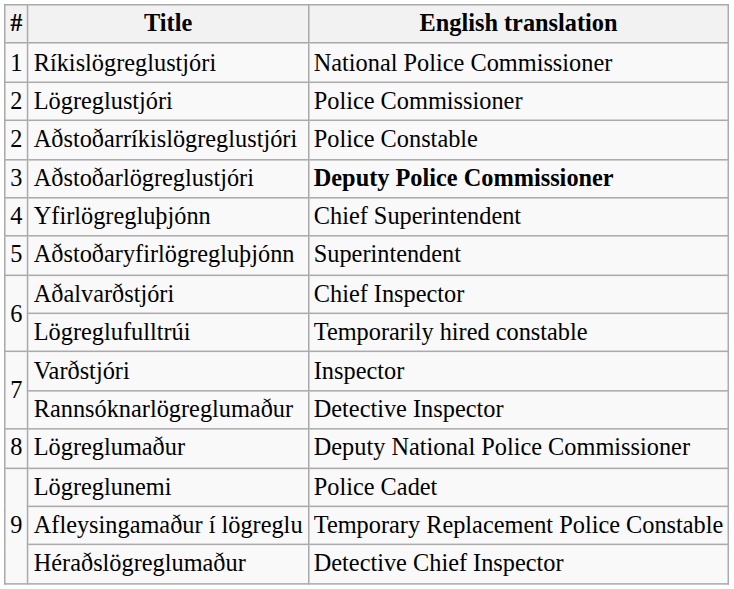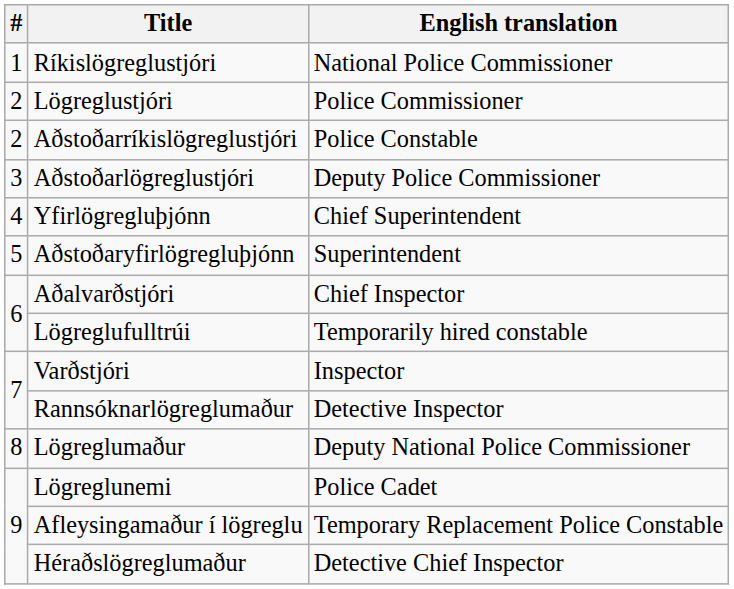(464, 178) bold -> (457, 178) normal
